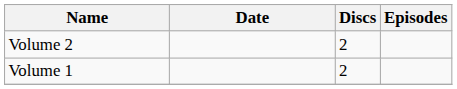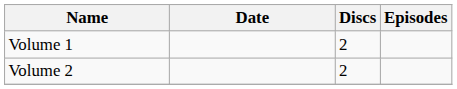rows swapped: (41, 71) <-> (41, 44)
